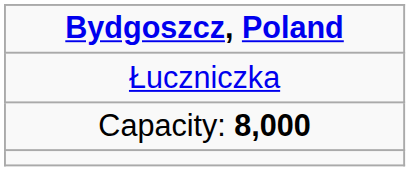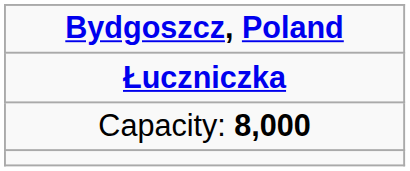(205, 77) normal -> (205, 77) bold
